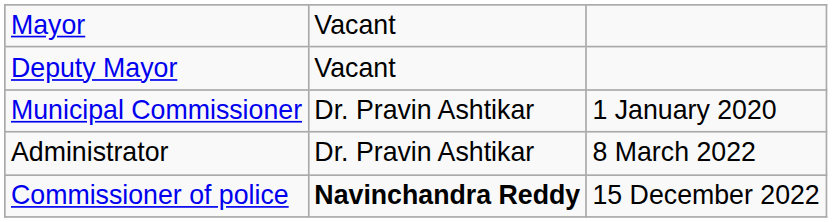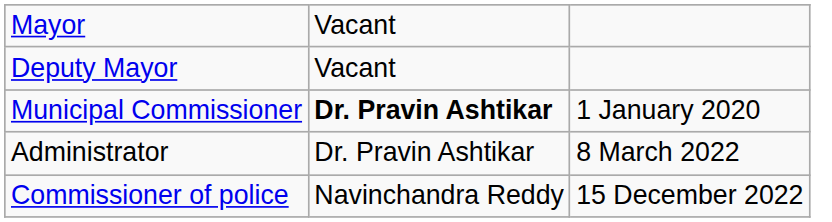(424, 110) normal -> (433, 110) bold
(447, 195) bold -> (439, 195) normal
